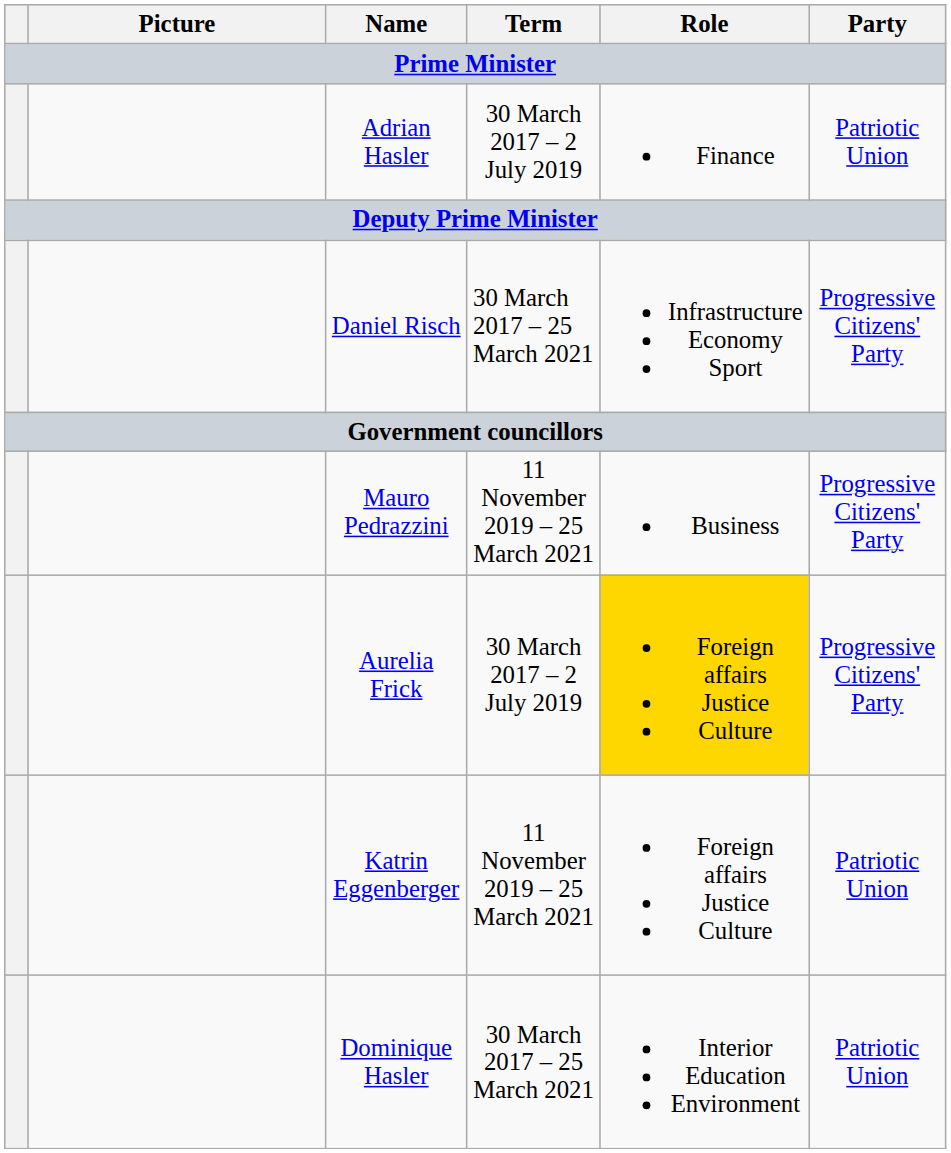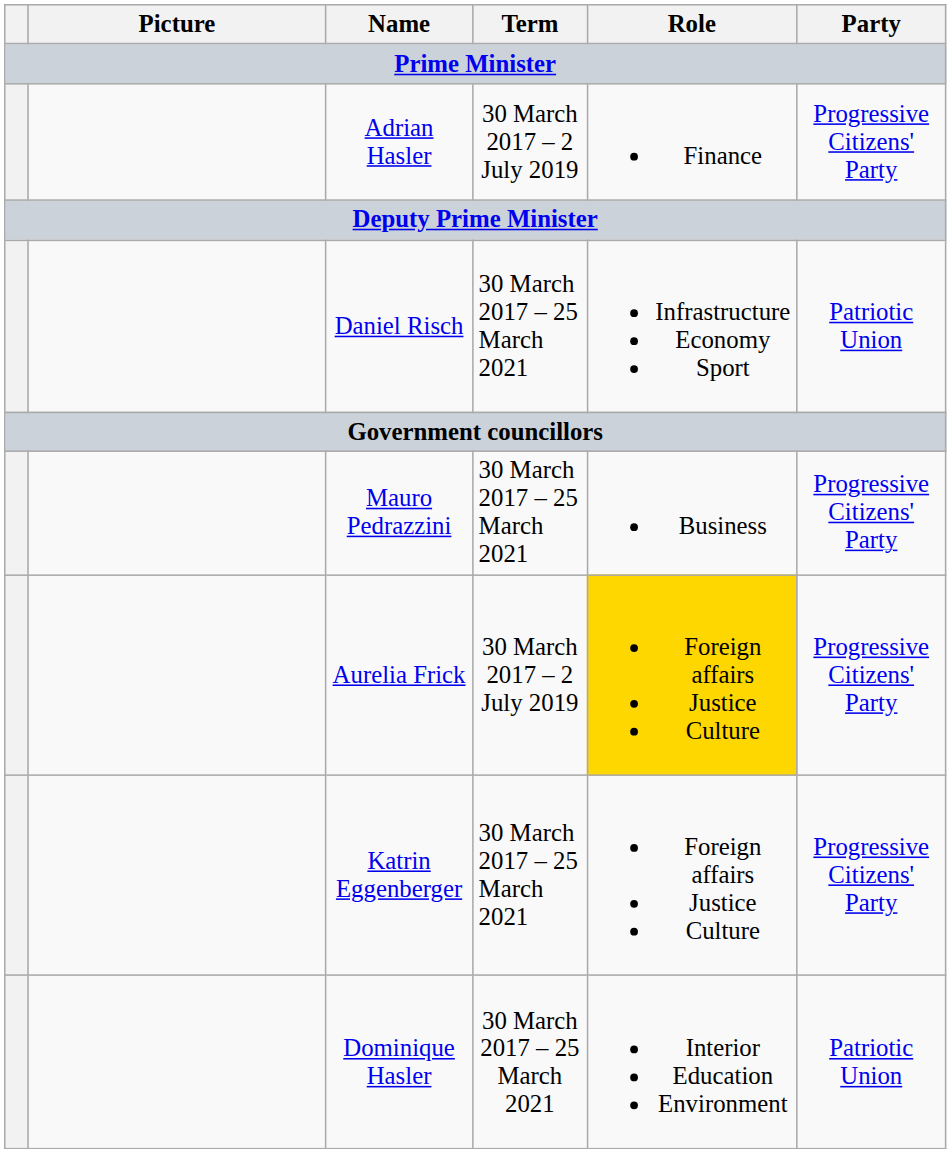(877, 141) Patriotic Union -> (871, 141) Progressive Citizens' Party
(877, 325) Progressive Citizens' Party -> (871, 325) Patriotic Union
(534, 512) 11 November 2019 – 25 March 2021 -> (528, 512) 30 March 2017 – 25 March 2021
(534, 875) 11 November 2019 – 25 March 2021 -> (528, 875) 30 March 2017 – 25 March 2021
(877, 875) Patriotic Union -> (871, 875) Progressive Citizens' Party
